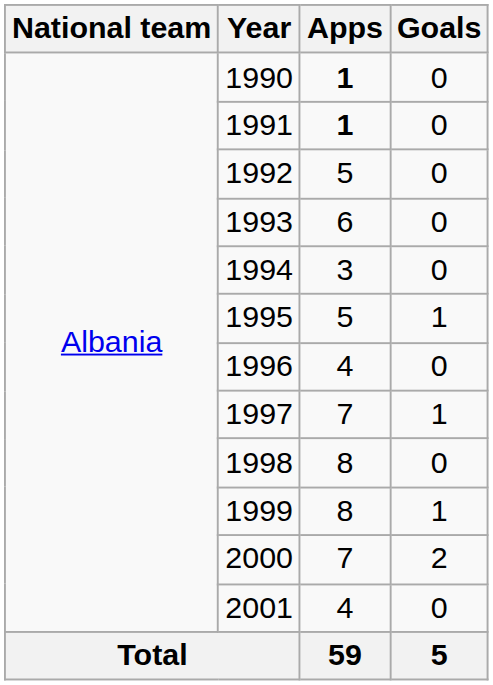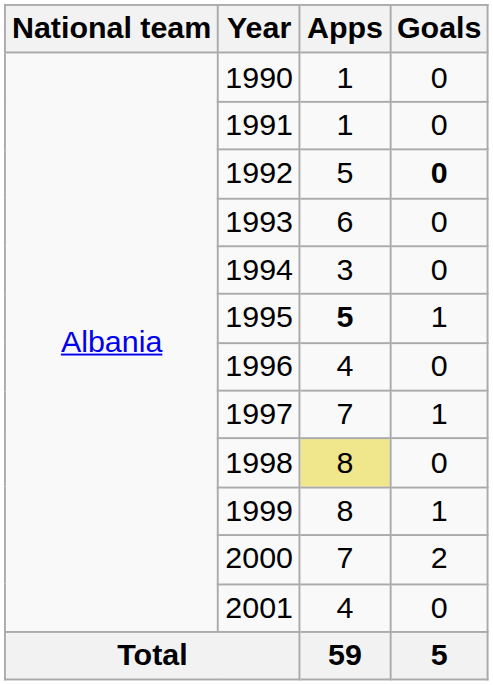(345, 76) bold -> (345, 76) normal
(345, 125) bold -> (345, 125) normal
(439, 173) normal -> (439, 173) bold
(345, 317) normal -> (345, 317) bold
(345, 462) no background -> (345, 462) khaki background
